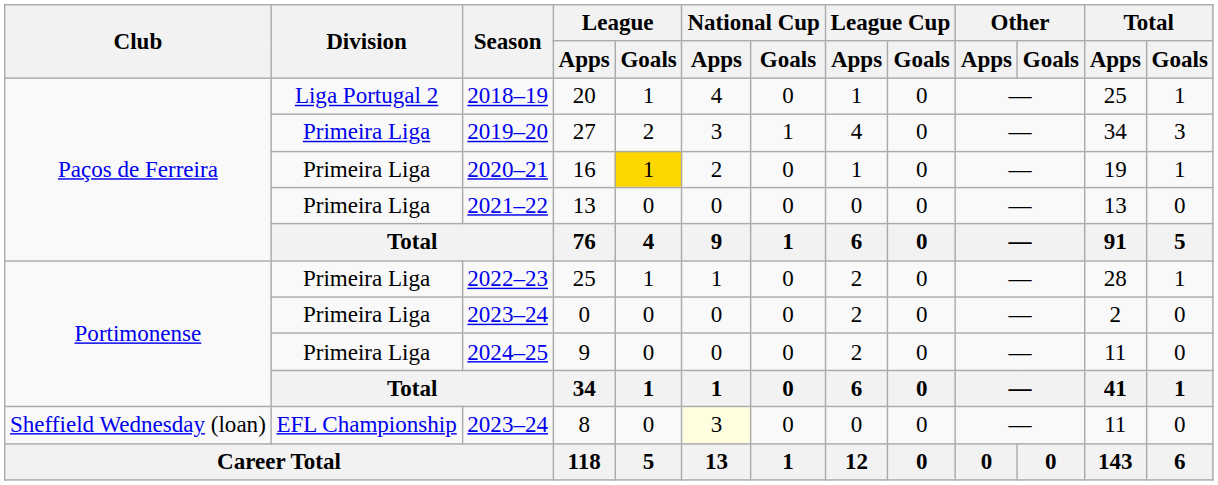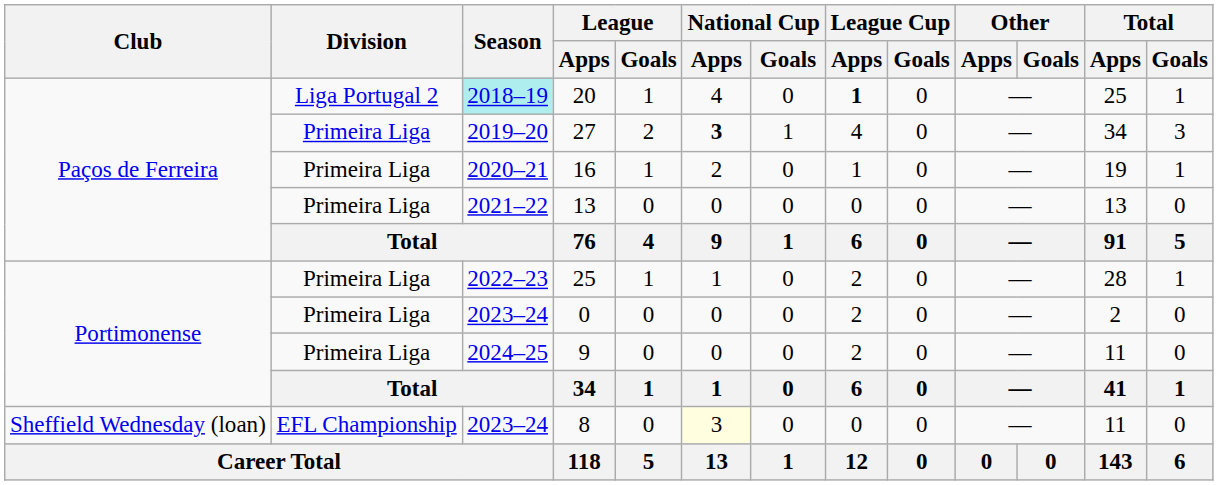(508, 95) no background -> (508, 95) paleturquoise background
(857, 95) normal -> (857, 95) bold
(716, 132) normal -> (716, 132) bold
(649, 168) gold background -> (649, 168) no background
